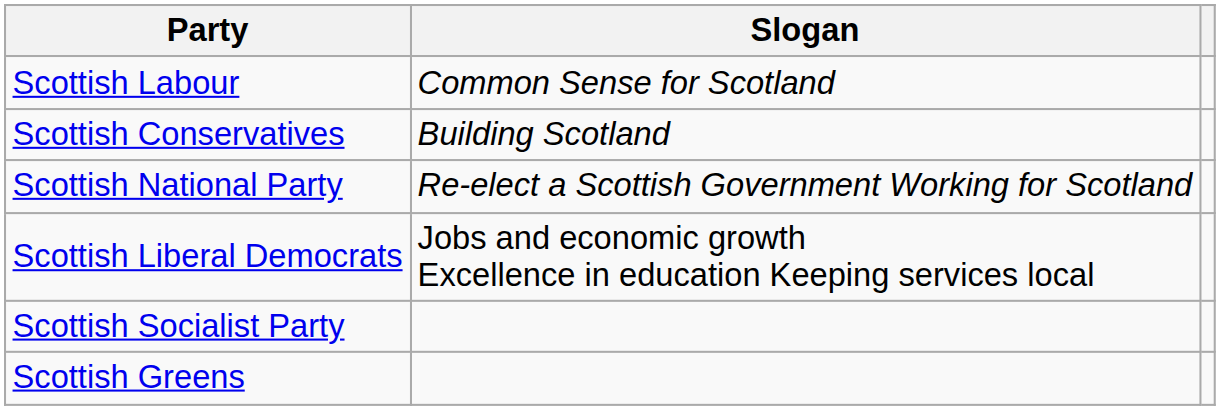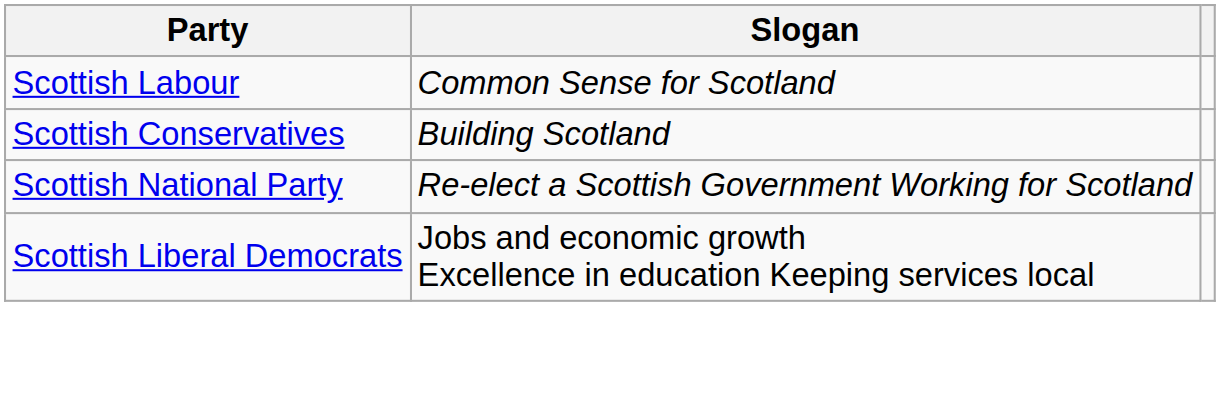- row: (179, 325)
- row: (129, 377)
